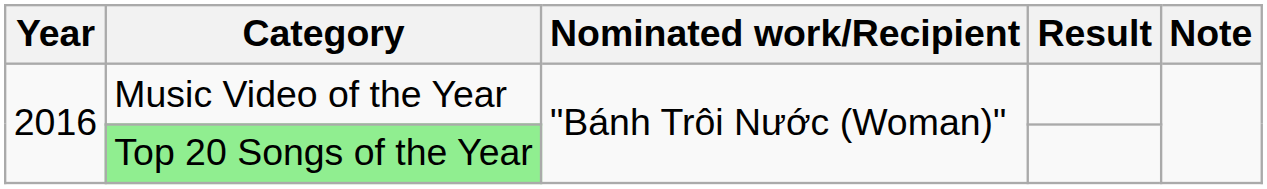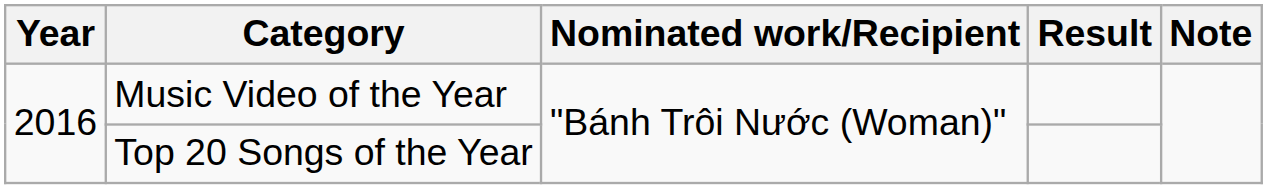(324, 152) lightgreen background -> (324, 152) no background
